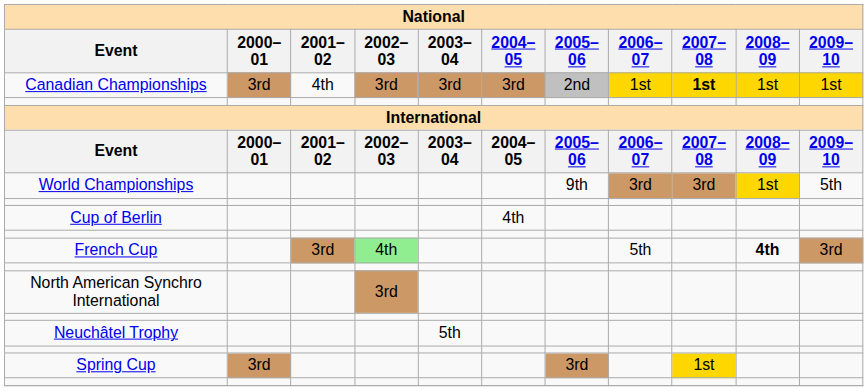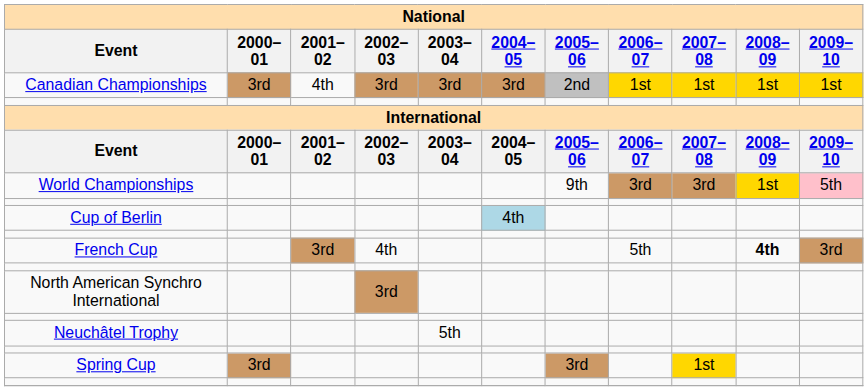(704, 85) bold -> (704, 85) normal
(831, 185) no background -> (831, 185) pink background
(513, 218) no background -> (513, 218) lightblue background
(386, 250) lightgreen background -> (386, 250) no background
